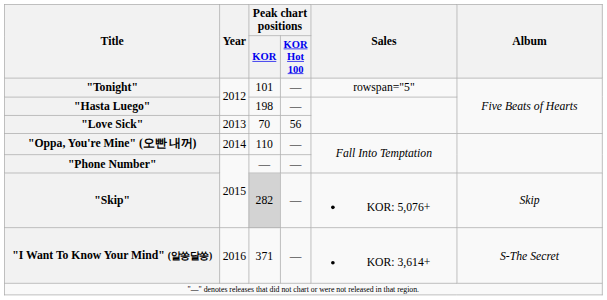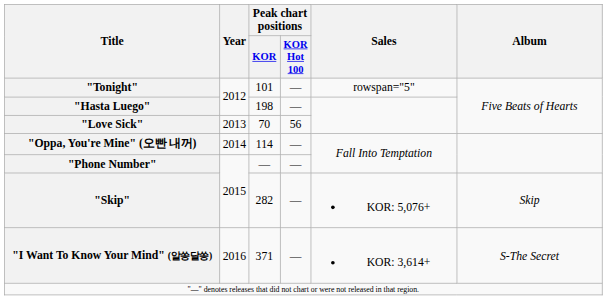(264, 144) 110 -> (264, 144) 114
(264, 200) lightgrey background -> (264, 200) no background
